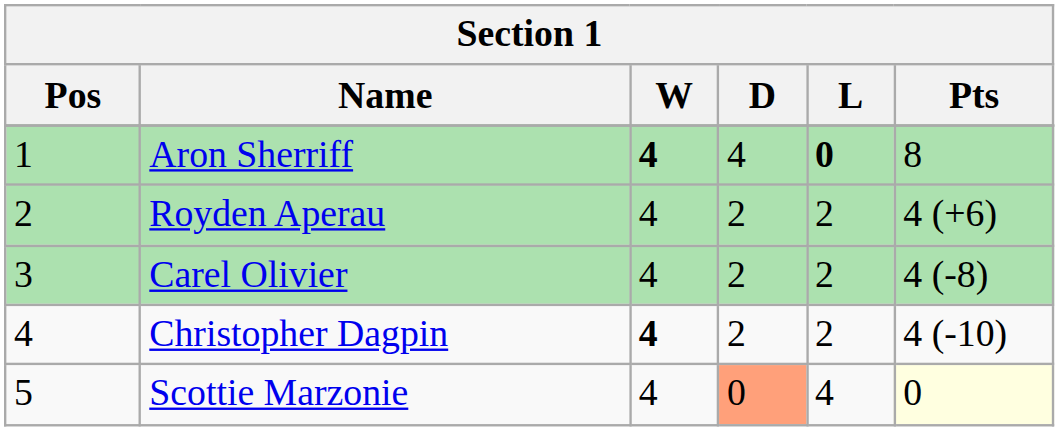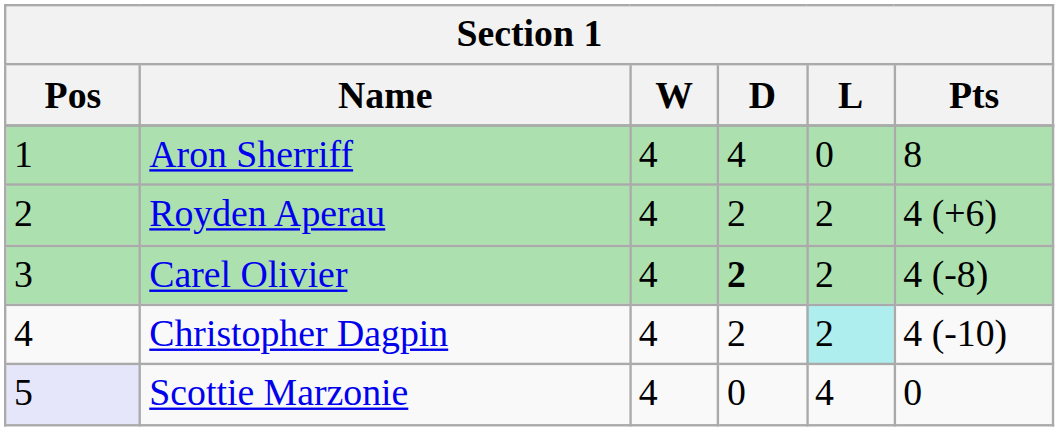(648, 154) bold -> (648, 154) normal
(825, 154) bold -> (825, 154) normal
(736, 273) normal -> (736, 273) bold
(648, 333) bold -> (648, 333) normal
(825, 333) no background -> (825, 333) paleturquoise background
(23, 393) no background -> (23, 393) lavender background
(736, 393) lightsalmon background -> (736, 393) no background
(913, 393) lightyellow background -> (913, 393) no background
